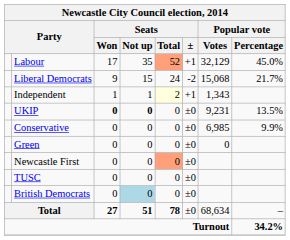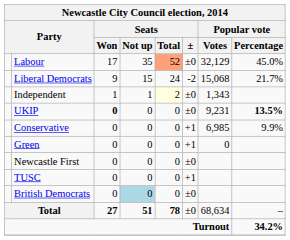(190, 62) +1 -> (190, 62) ±0
(190, 95) +1 -> (190, 95) ±0
(150, 111) bold -> (150, 111) normal
(270, 111) normal -> (269, 111) bold
(190, 128) ±0 -> (190, 128) +1
(190, 144) ±0 -> (190, 144) +1
(177, 161) lightsalmon background -> (177, 161) no background
(190, 177) ±0 -> (190, 177) +1
